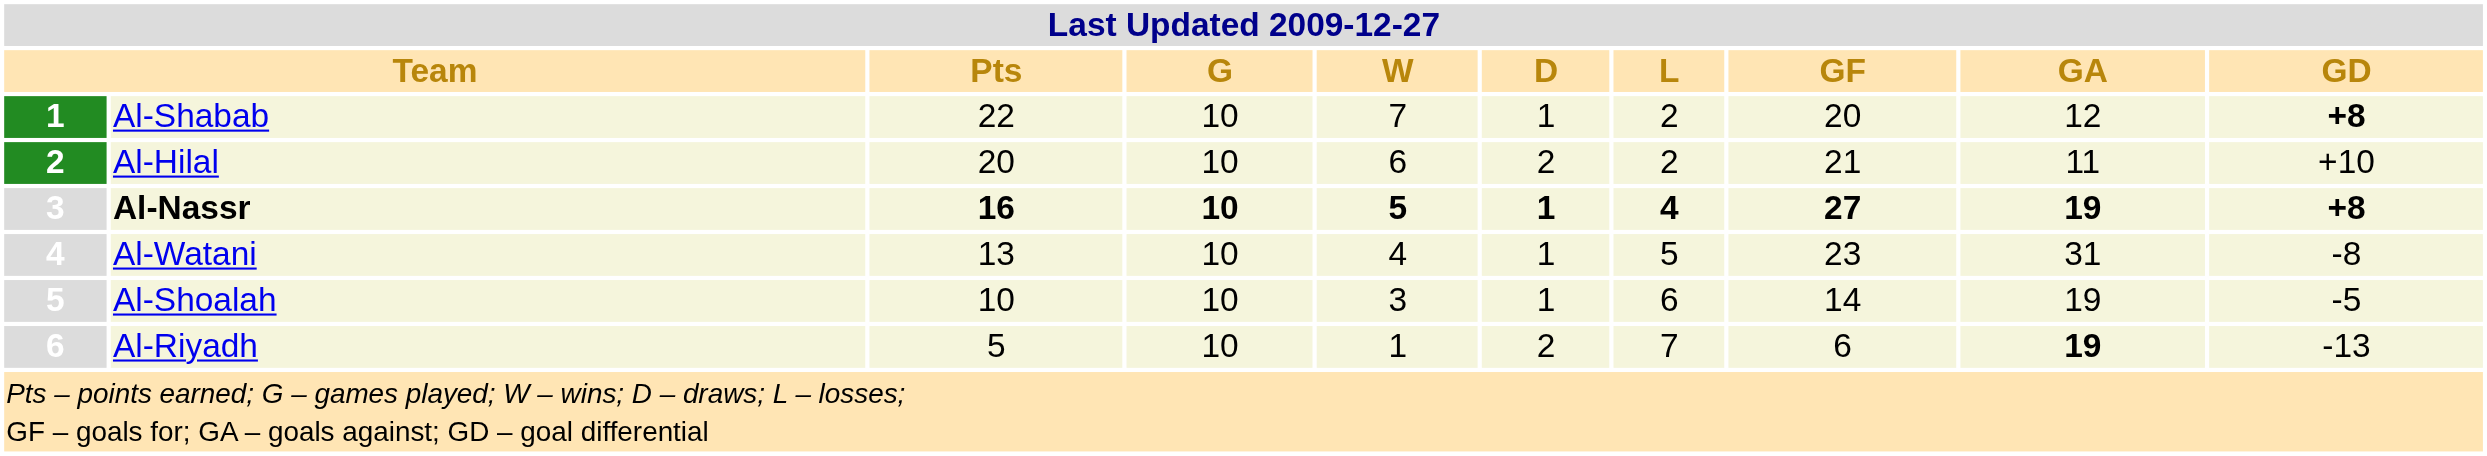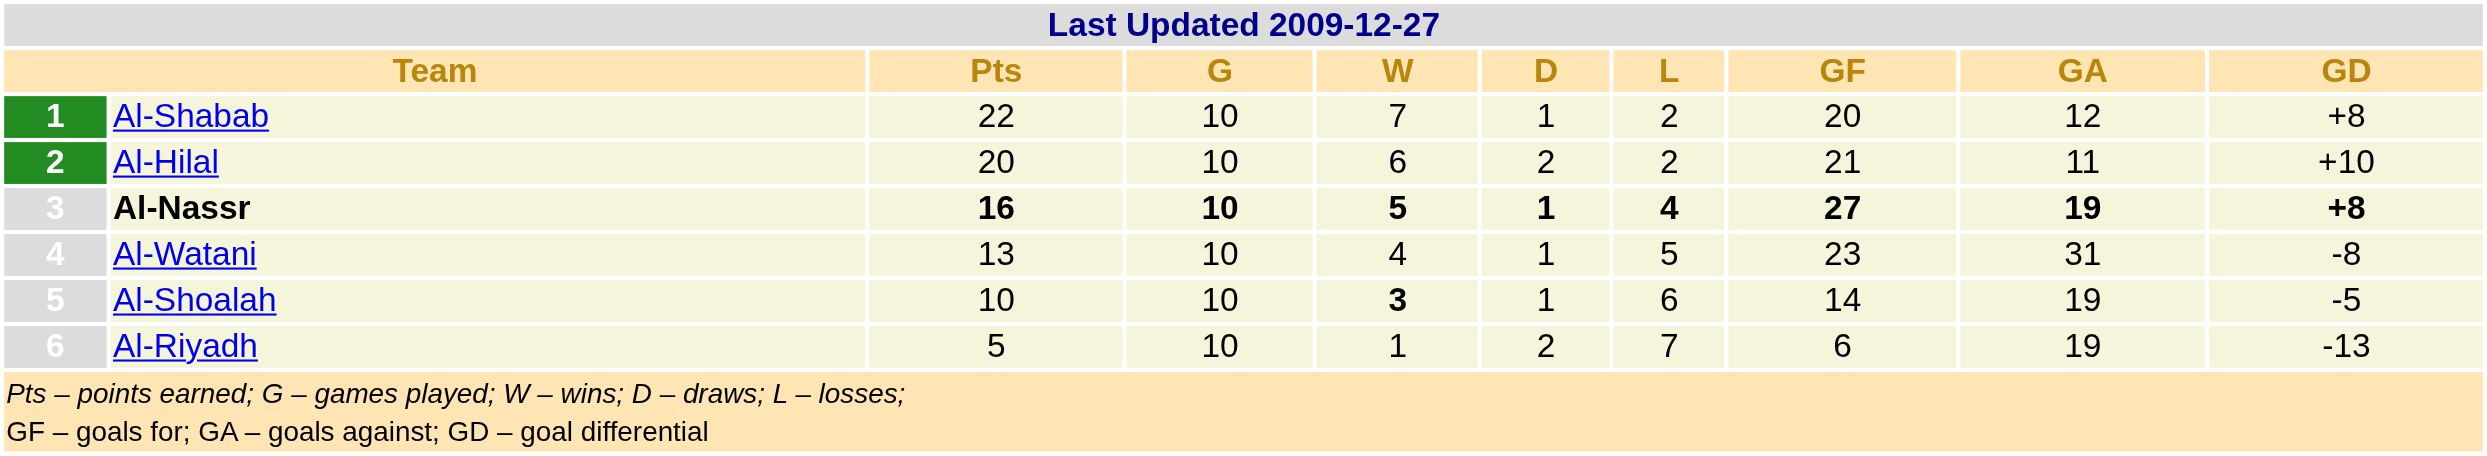(2346, 116) bold -> (2346, 116) normal
(1398, 300) normal -> (1398, 300) bold
(2083, 346) bold -> (2083, 346) normal
